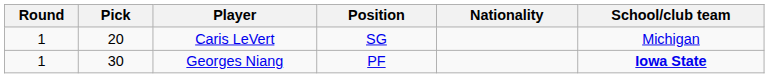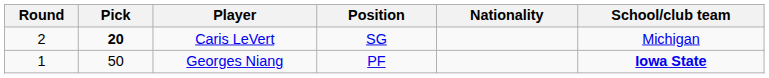(42, 38) 1 -> (42, 38) 2
(116, 38) normal -> (116, 38) bold
(116, 61) 30 -> (116, 61) 50
